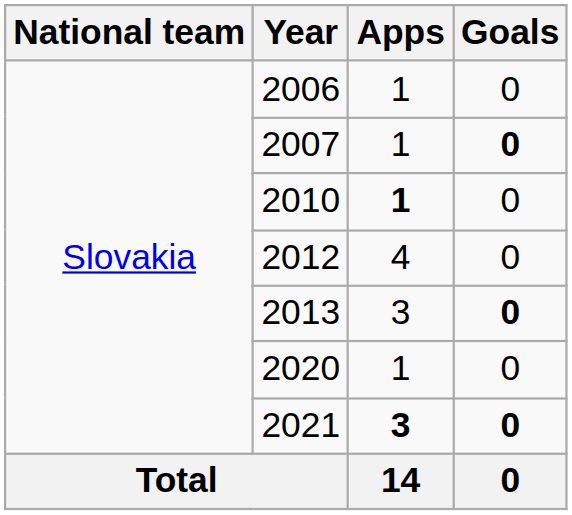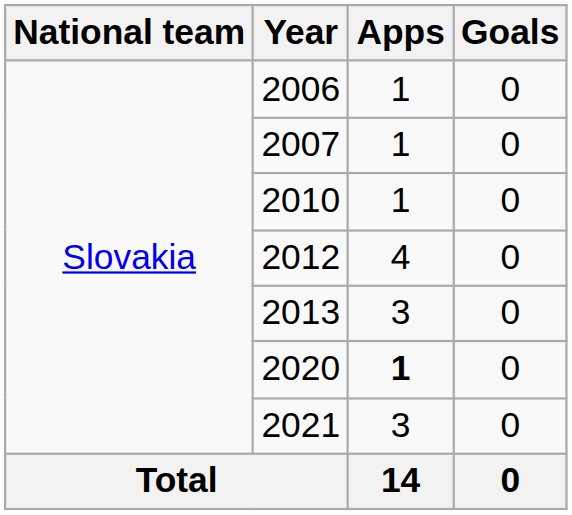(510, 144) bold -> (510, 144) normal
(401, 200) bold -> (401, 200) normal
(510, 312) bold -> (510, 312) normal
(401, 369) normal -> (401, 369) bold
(401, 425) bold -> (401, 425) normal
(510, 425) bold -> (510, 425) normal
